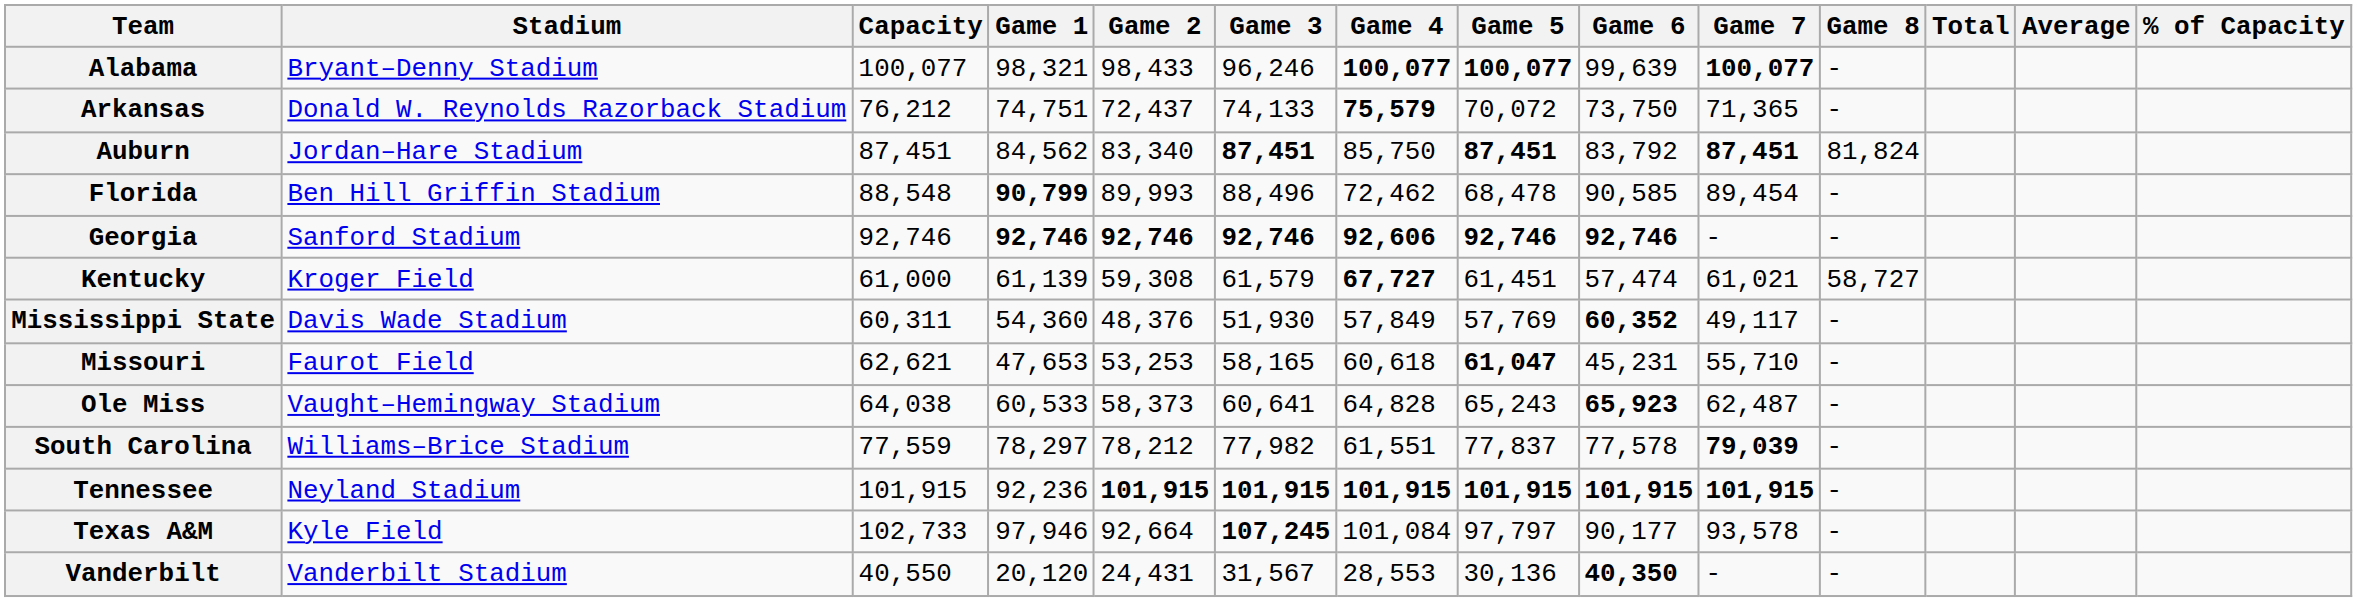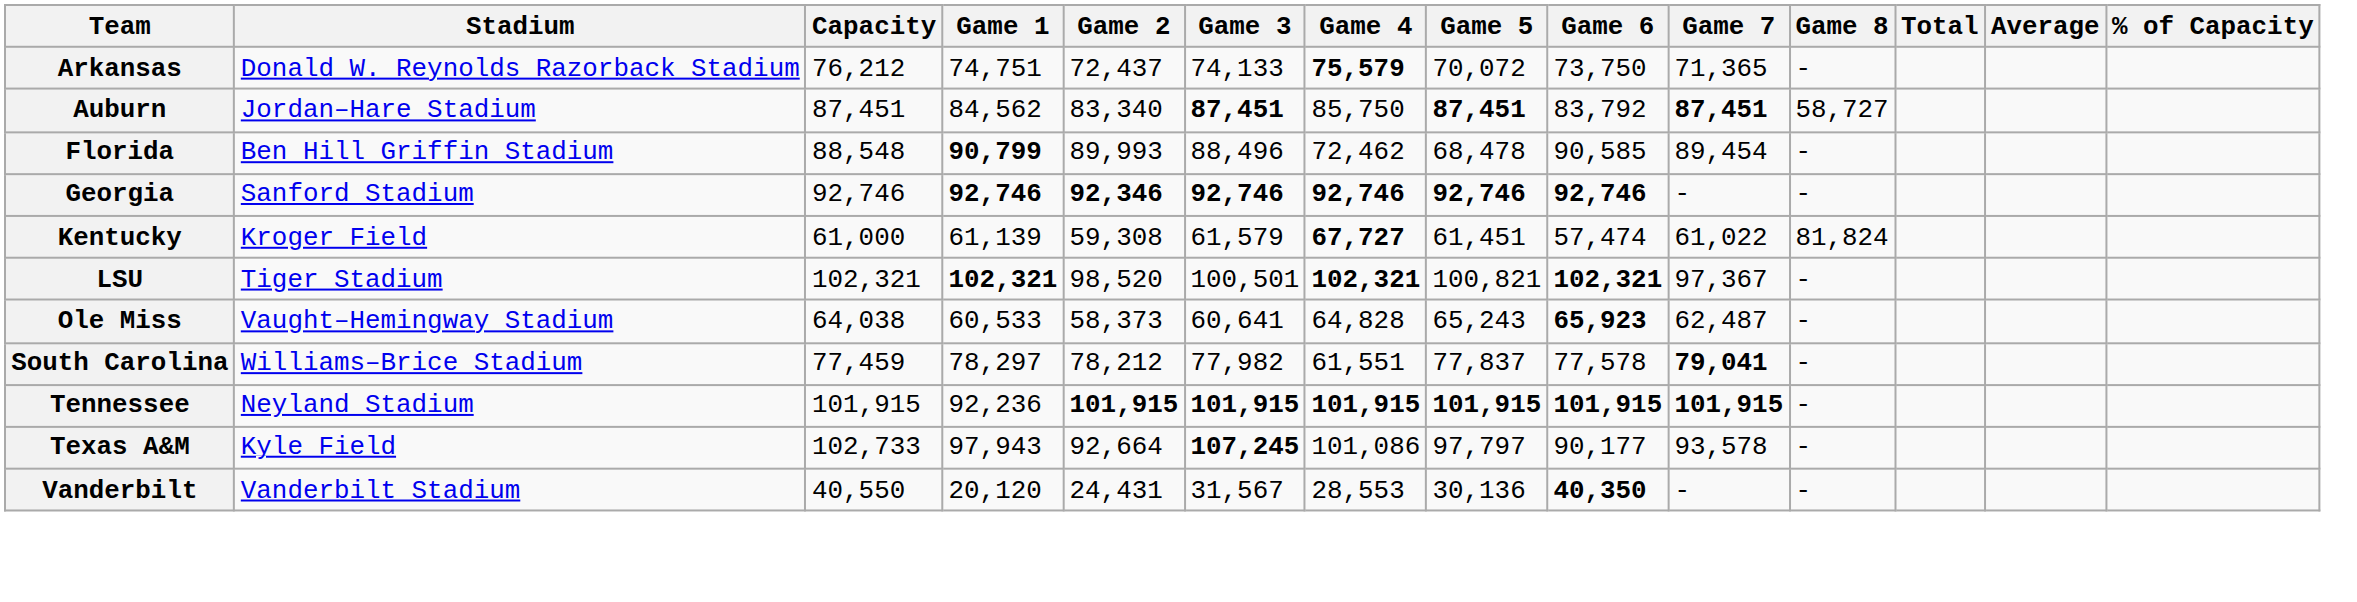- row: (143, 68)
(1873, 153) 81,824 -> (1842, 110) 58,727
(1147, 237) 92,746 -> (1116, 195) 92,346
(1389, 237) 92,606 -> (1358, 195) 92,746
(1752, 279) 61,021 -> (1721, 237) 61,022
(1873, 279) 58,727 -> (1842, 237) 81,824
+ row: (120, 279)
- row: (143, 321)
- row: (143, 363)
(905, 448) 77,559 -> (859, 363) 77,459
(1752, 448) 79,039 -> (1721, 363) 79,041
(1042, 532) 97,946 -> (995, 448) 97,943
(1397, 532) 101,084 -> (1366, 448) 101,086
